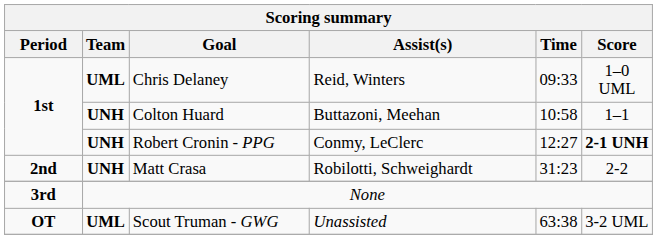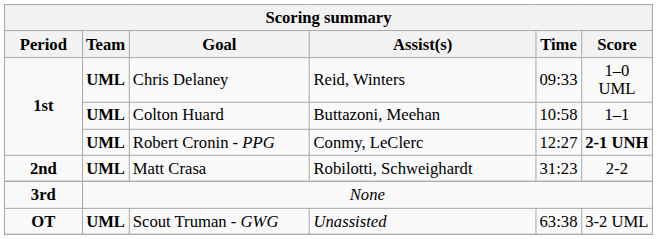(106, 115) UNH -> (106, 115) UML
(106, 141) UNH -> (106, 141) UML
(106, 168) UNH -> (106, 168) UML
